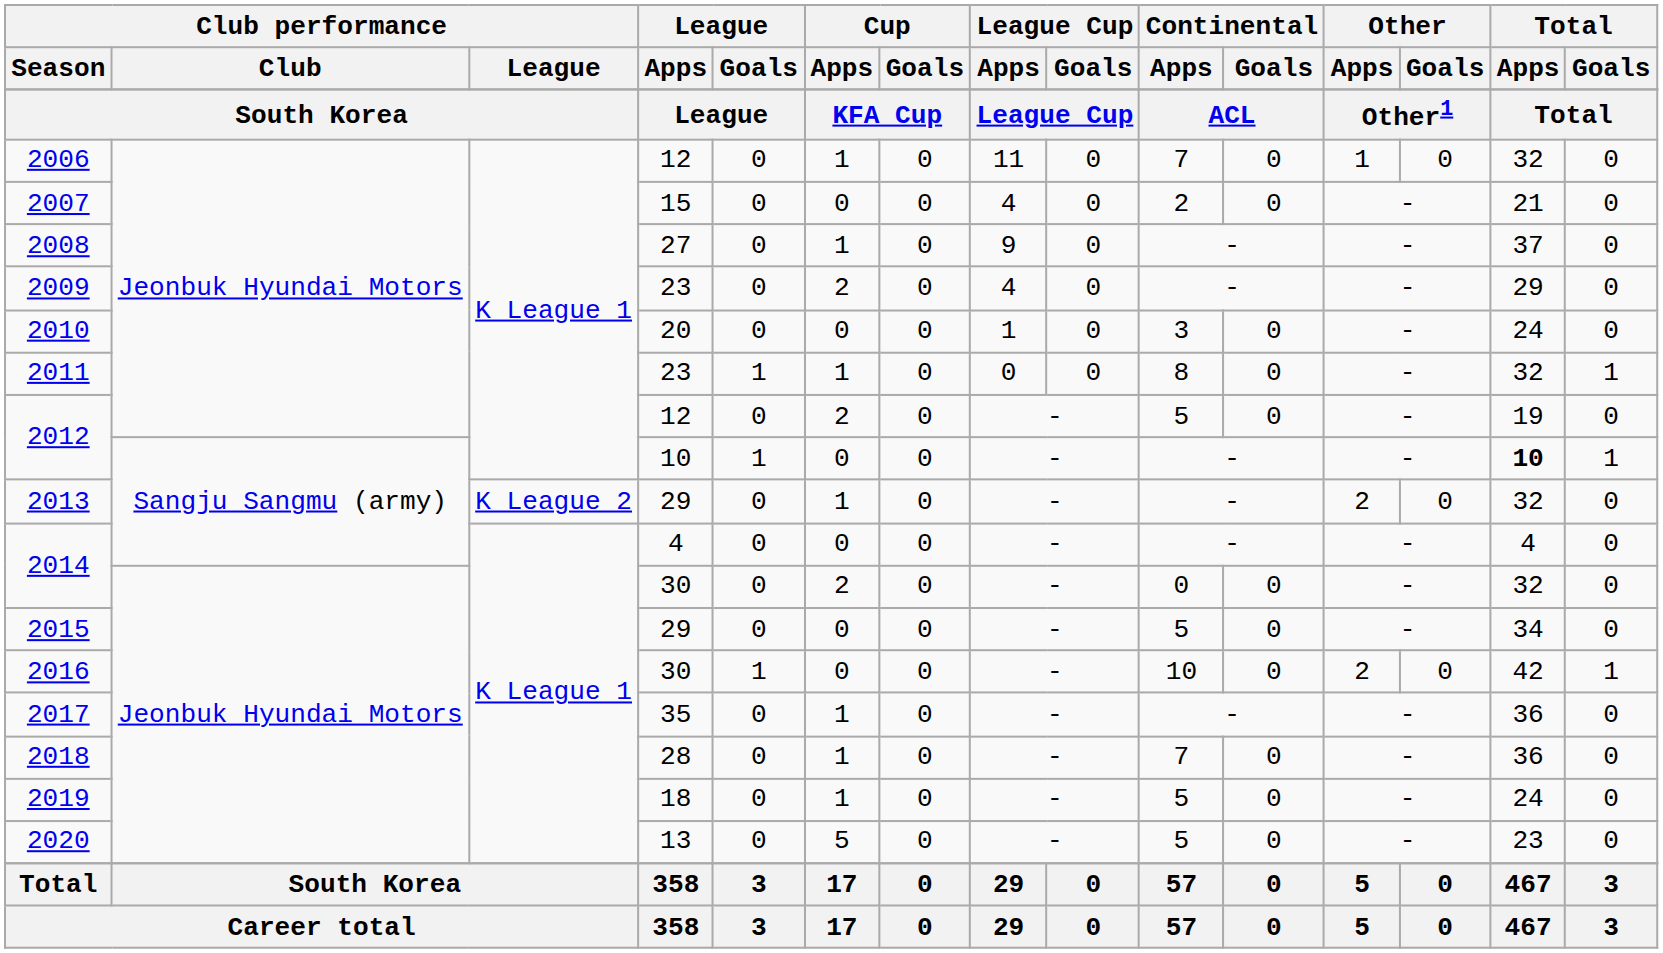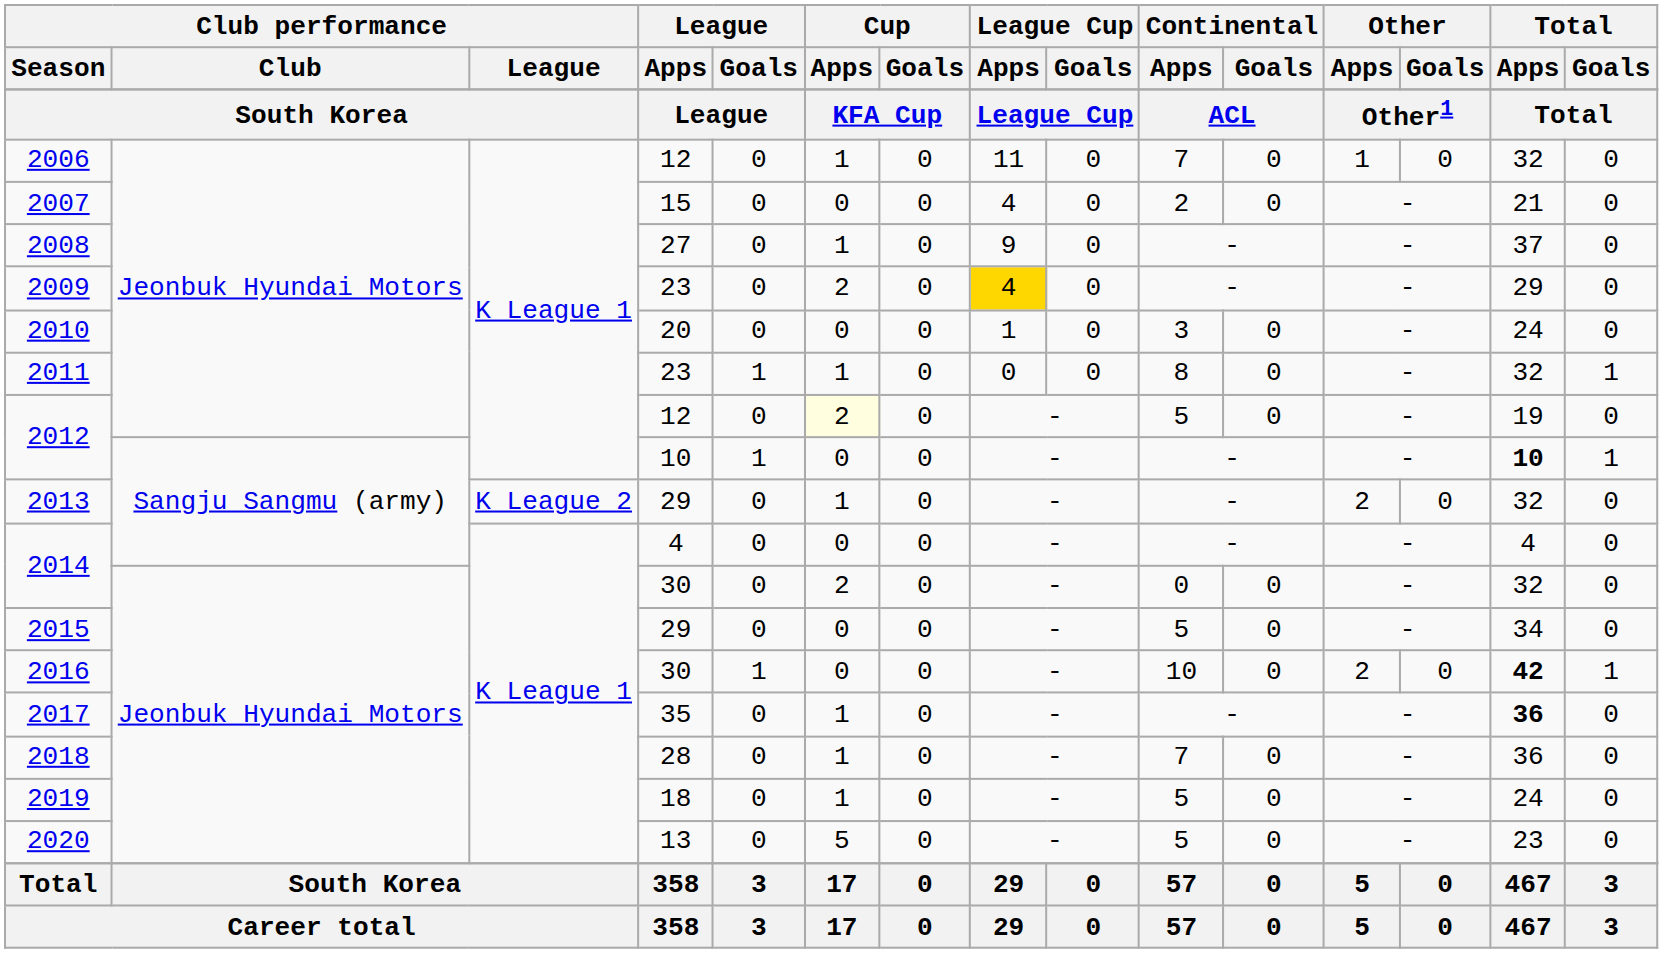(1009, 289) no background -> (1009, 289) gold background
(842, 416) no background -> (842, 416) lightyellow background
(1528, 672) normal -> (1528, 672) bold
(1528, 714) normal -> (1528, 714) bold
